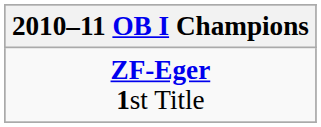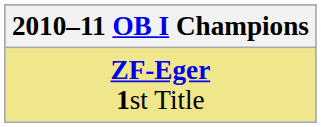(160, 84) no background -> (160, 84) khaki background
